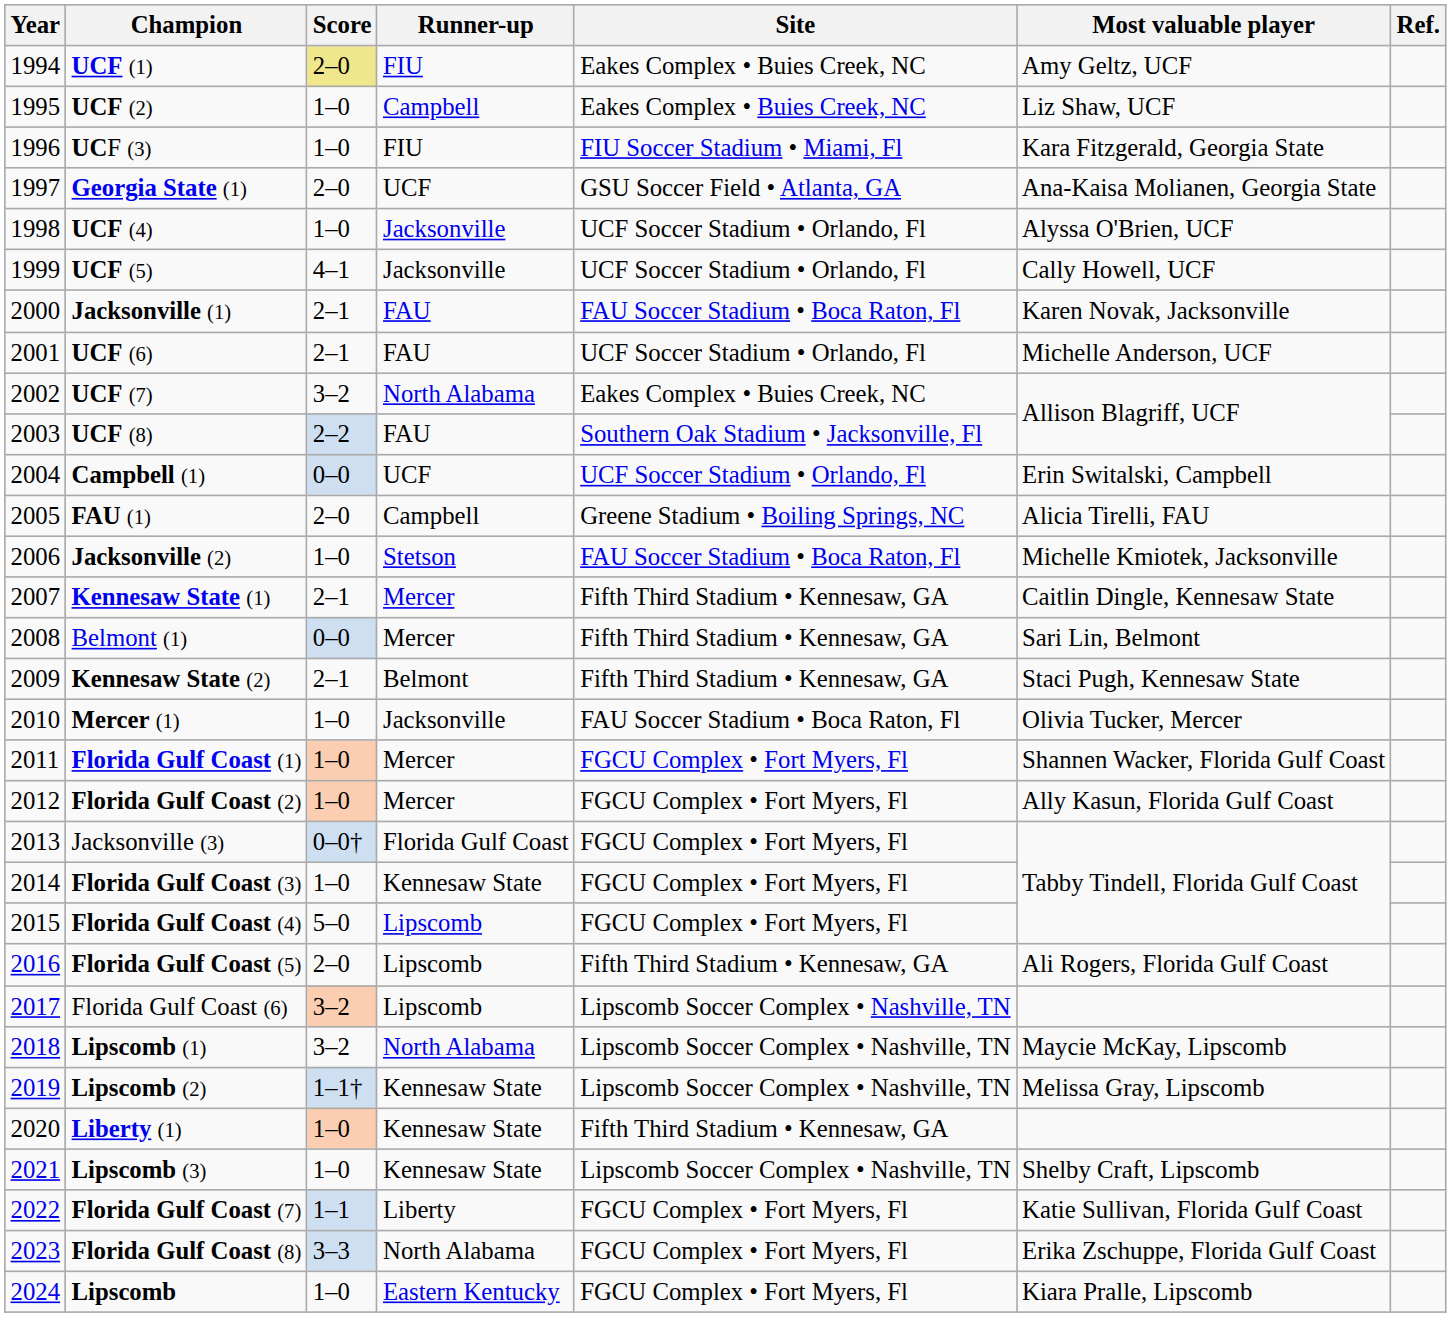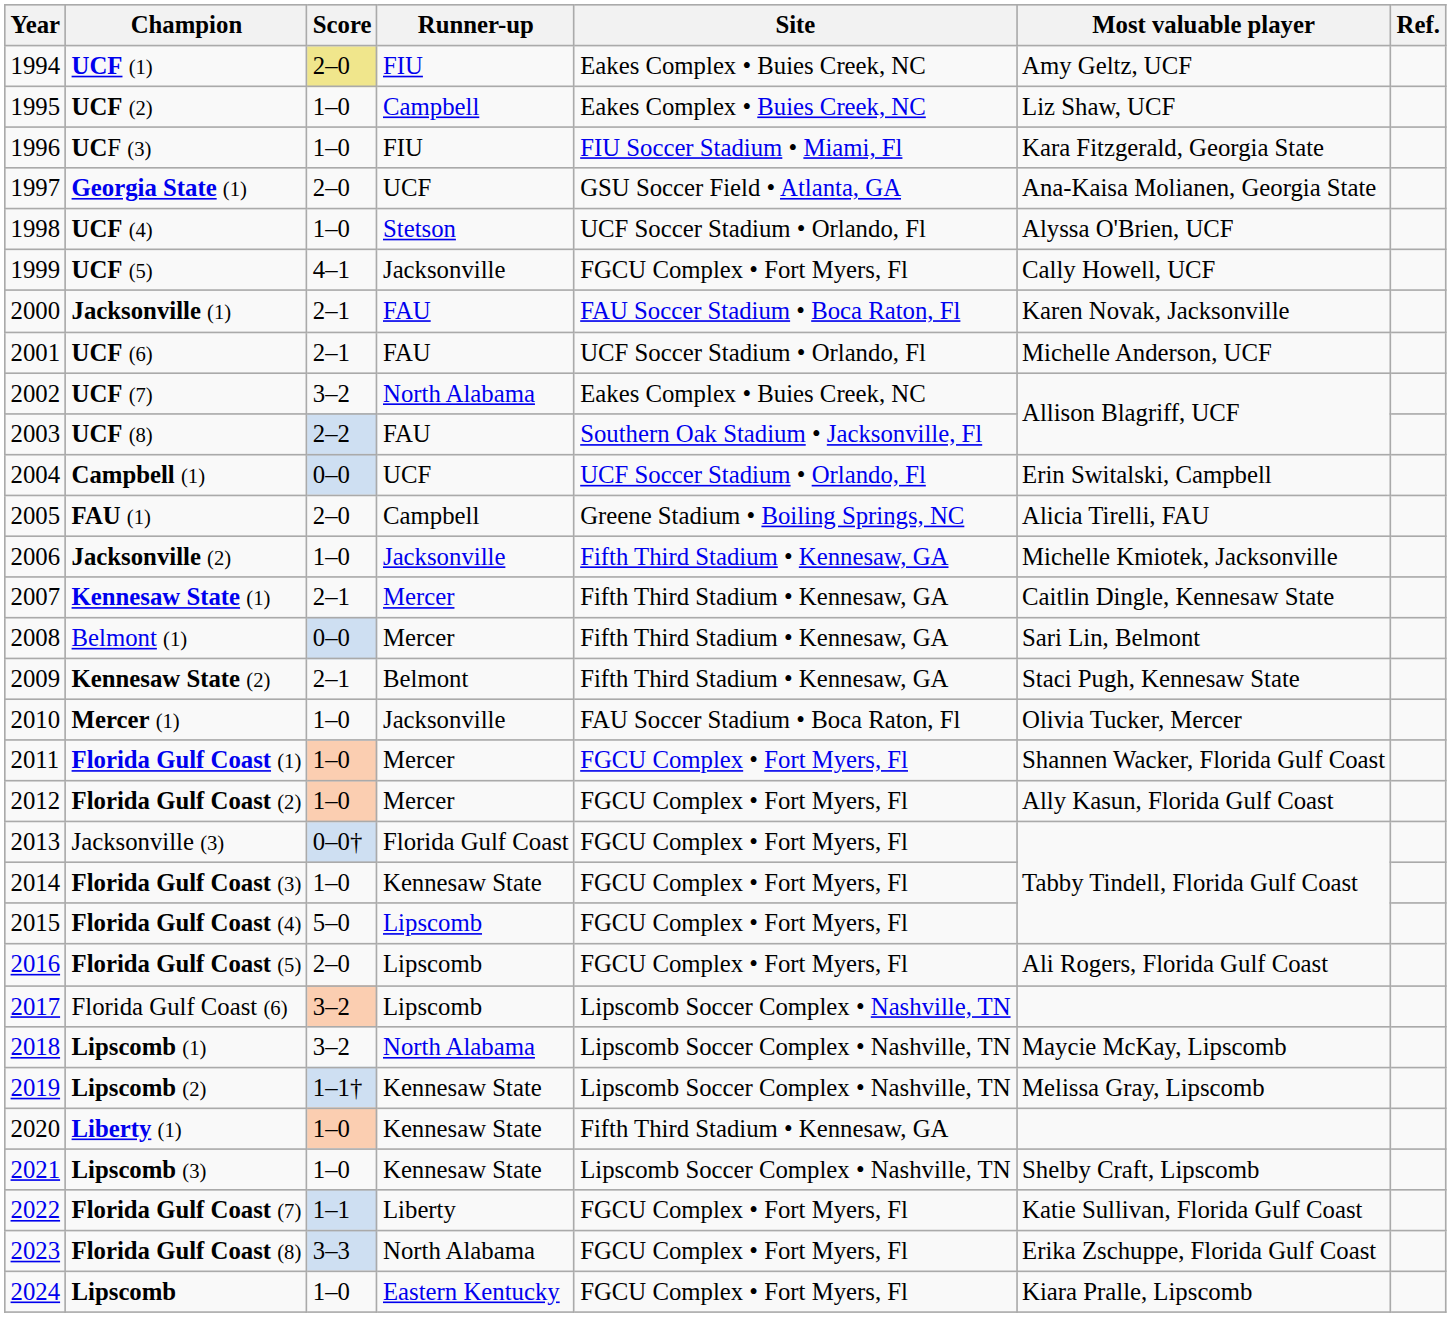(444, 229) Jacksonville -> (419, 229) Stetson
(753, 270) UCF Soccer Stadium • Orlando, Fl -> (744, 270) FGCU Complex • Fort Myers, Fl
(419, 556) Stetson -> (444, 556) Jacksonville
(770, 556) FAU Soccer Stadium • Boca Raton, Fl -> (764, 556) Fifth Third Stadium • Kennesaw, GA
(764, 964) Fifth Third Stadium • Kennesaw, GA -> (744, 964) FGCU Complex • Fort Myers, Fl
